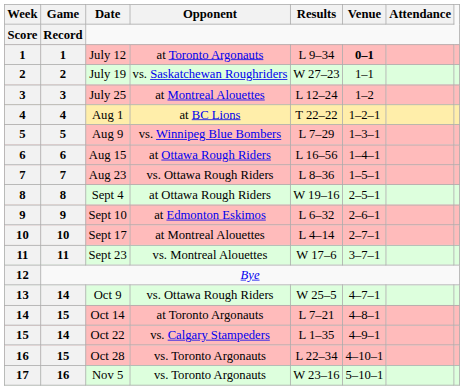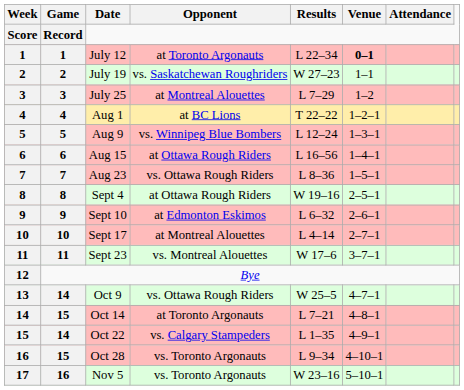(316, 54) L 9–34 -> (316, 54) L 22–34
(316, 94) L 12–24 -> (316, 94) L 7–29
(316, 134) L 7–29 -> (316, 134) L 12–24
(316, 355) L 22–34 -> (316, 355) L 9–34
